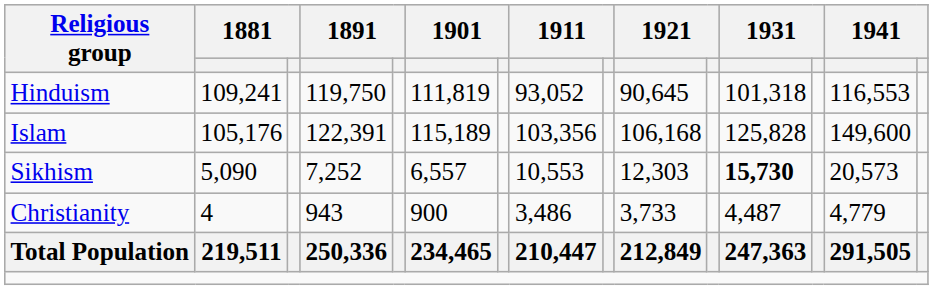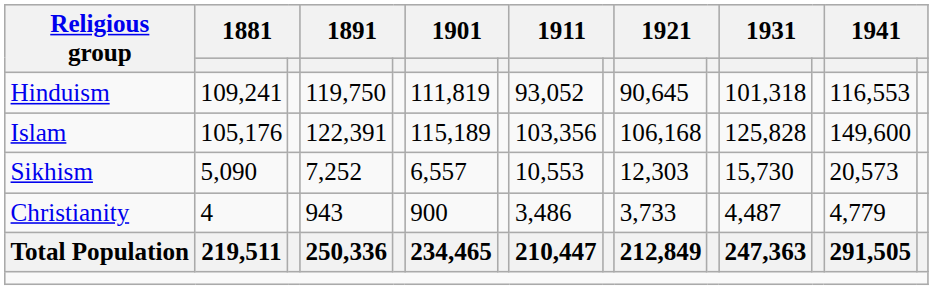(759, 172) bold -> (759, 172) normal
